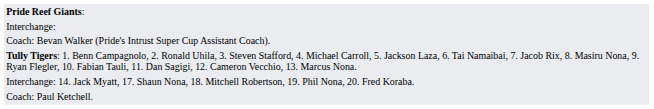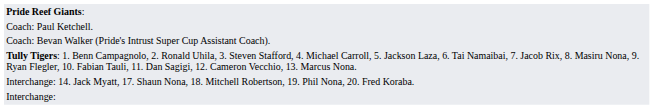(31, 26) Interchange: -> (50, 26) Coach: Paul Ketchell.
(50, 96) Coach: Paul Ketchell. -> (31, 96) Interchange:
